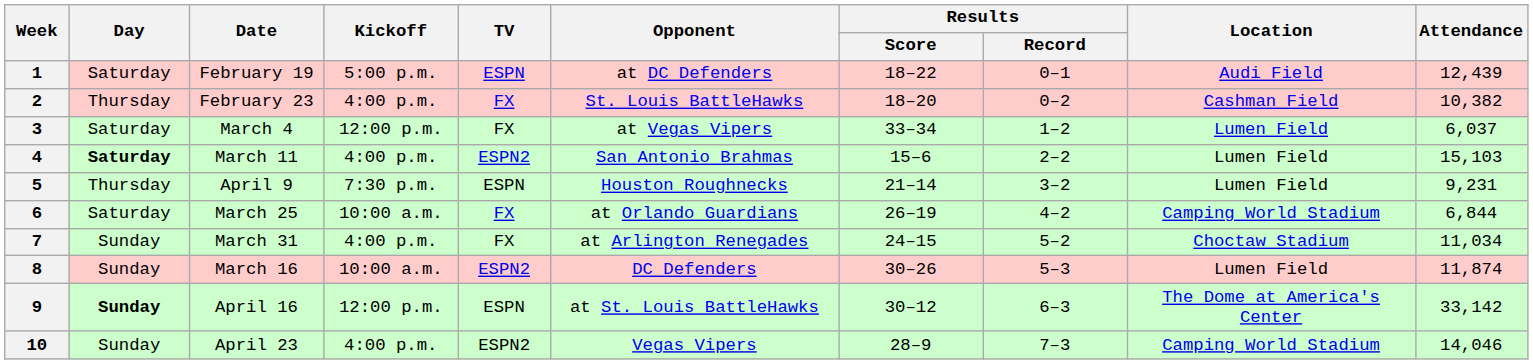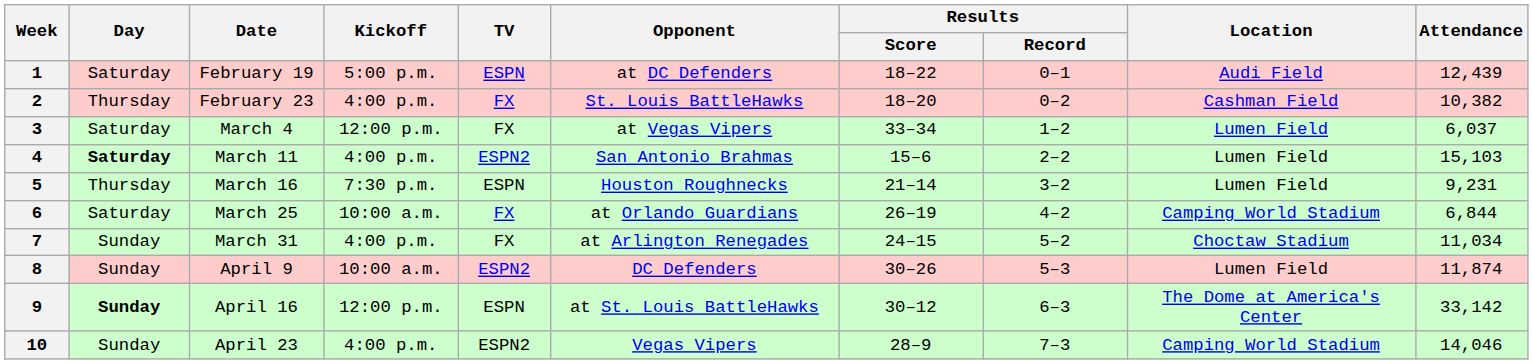(256, 186) April 9 -> (256, 186) March 16
(256, 270) March 16 -> (256, 270) April 9
